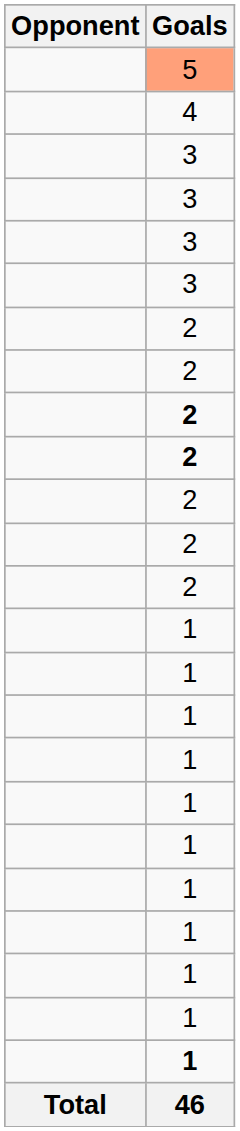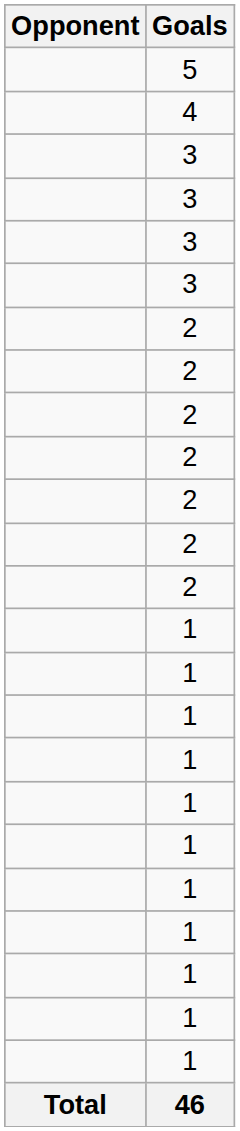(190, 69) lightsalmon background -> (190, 69) no background
(190, 414) bold -> (190, 414) normal
(190, 457) bold -> (190, 457) normal
(190, 1061) bold -> (190, 1061) normal
